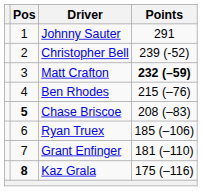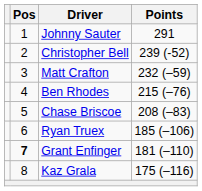(164, 73) bold -> (164, 73) normal
(24, 112) bold -> (24, 112) normal
(24, 151) normal -> (24, 151) bold
(24, 170) bold -> (24, 170) normal
